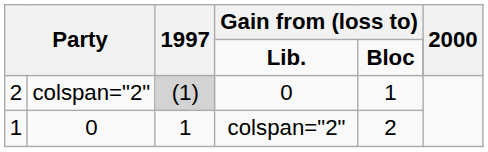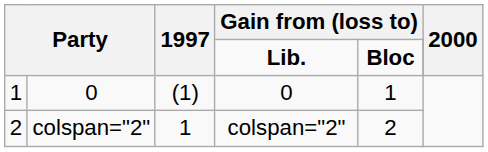(16, 92) 2 -> (16, 92) 1
(91, 92) colspan="2" -> (91, 92) 0
(185, 92) lightgrey background -> (185, 92) no background
(16, 127) 1 -> (16, 127) 2
(91, 127) 0 -> (91, 127) colspan="2"
